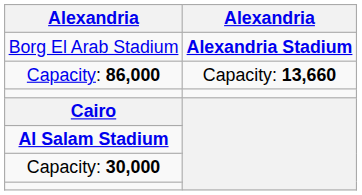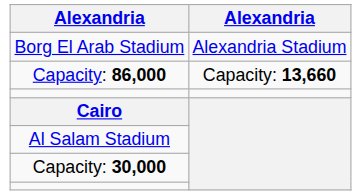(270, 46) bold -> (270, 46) normal
(94, 139) bold -> (99, 139) normal
